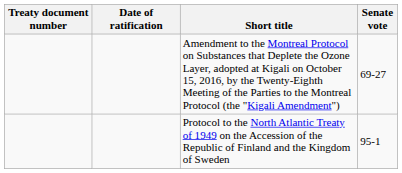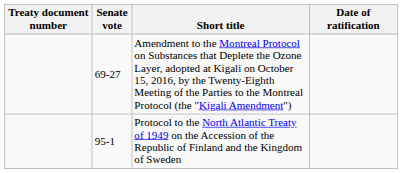columns swapped: (136, 19) <-> (378, 19)
